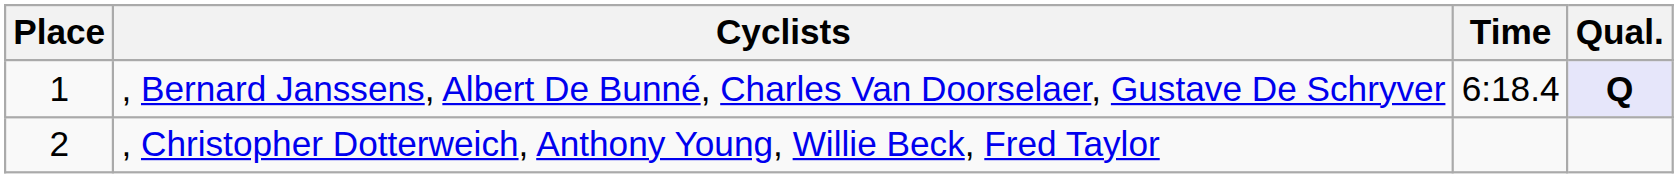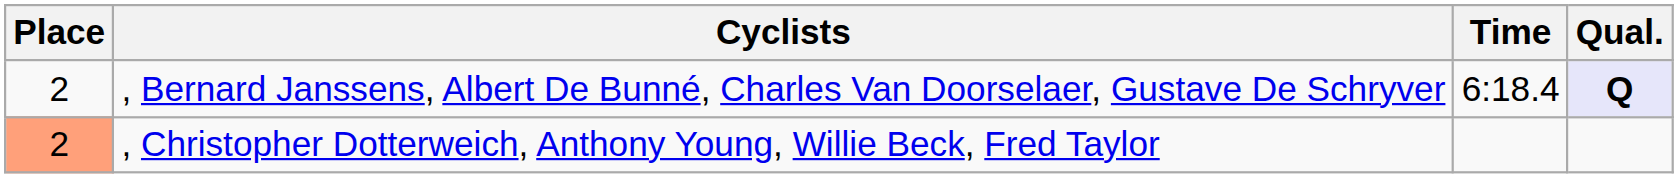(59, 88) 1 -> (59, 88) 2
(59, 144) no background -> (59, 144) lightsalmon background
